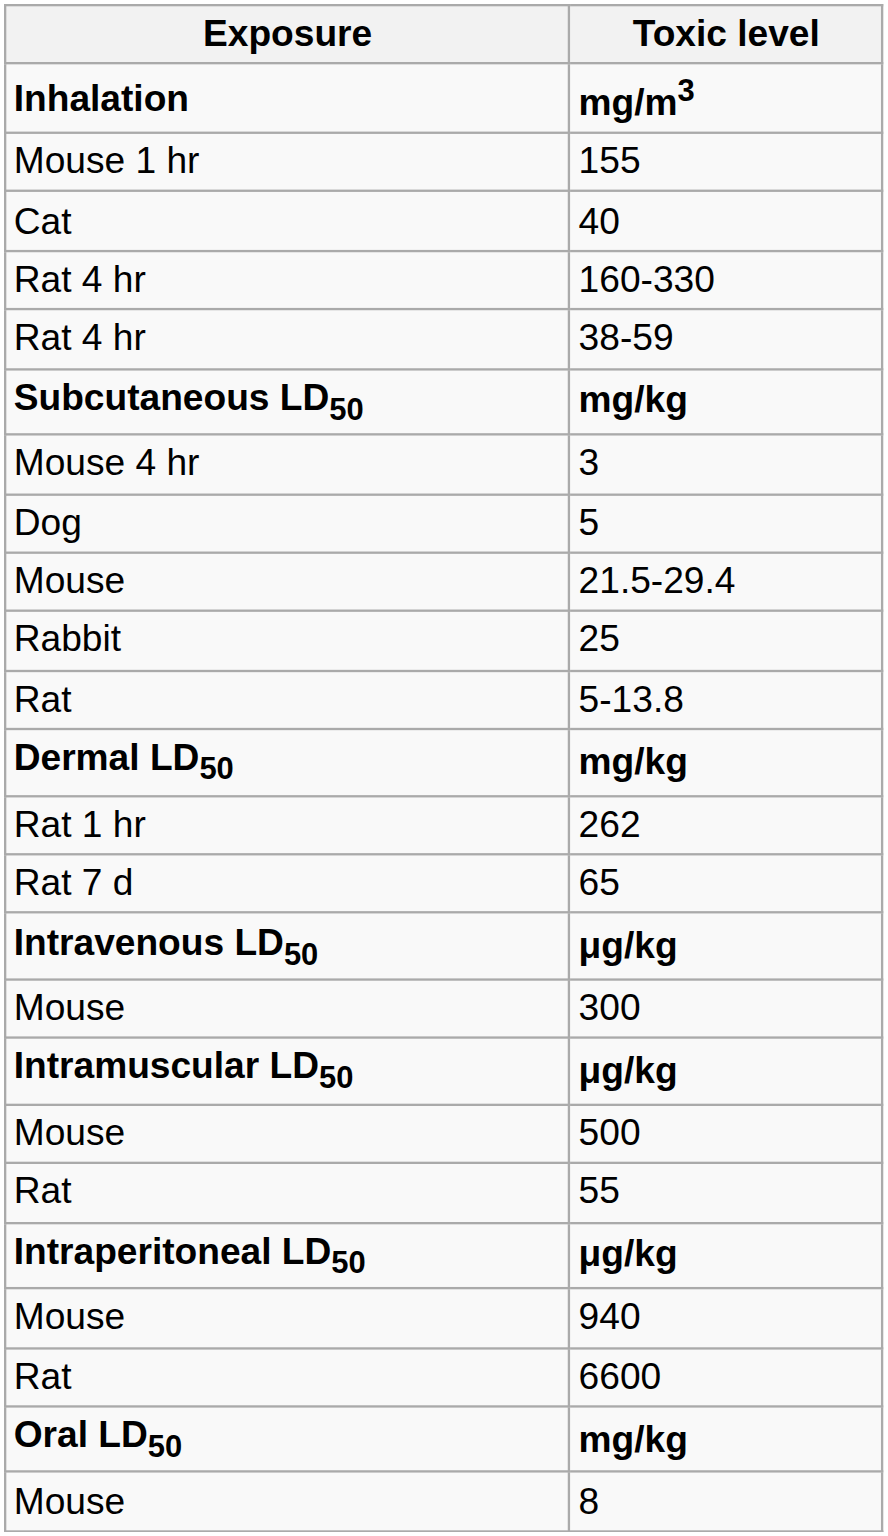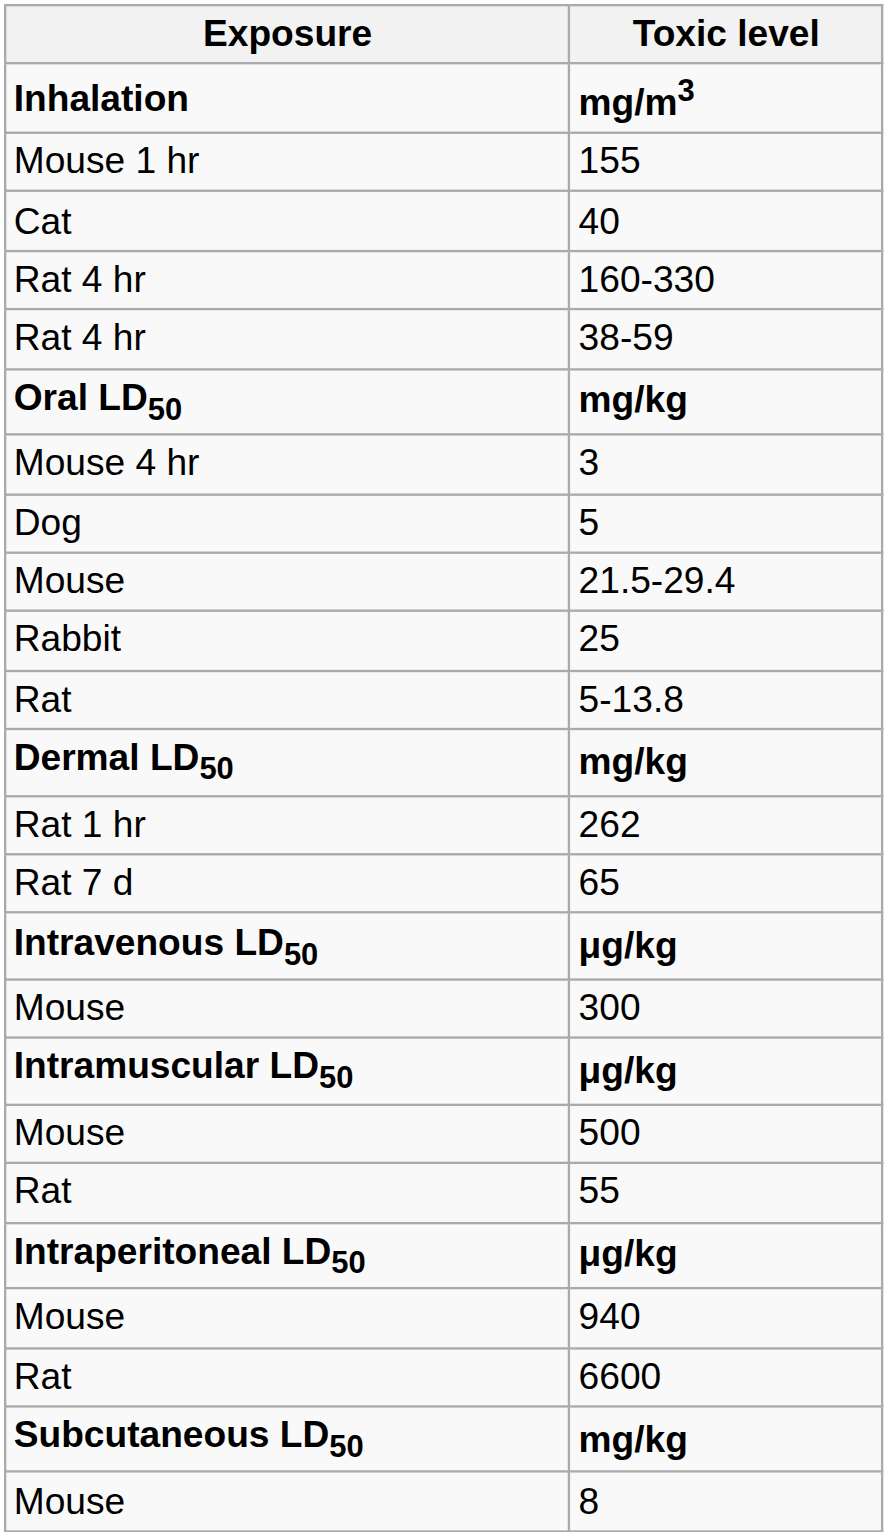(189, 402) Subcutaneous LD50 -> (98, 402) Oral LD50
(98, 1439) Oral LD50 -> (189, 1439) Subcutaneous LD50
